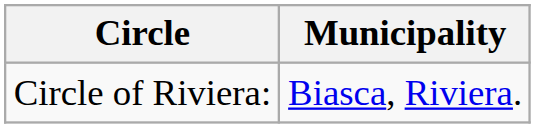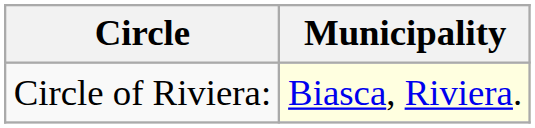(405, 92) no background -> (405, 92) lightyellow background
